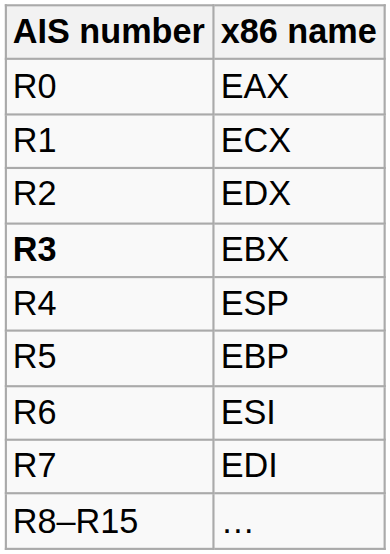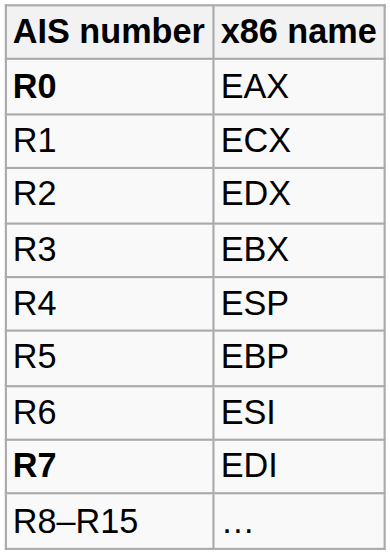(35, 86) normal -> (35, 86) bold
(35, 249) bold -> (35, 249) normal
(35, 466) normal -> (35, 466) bold
